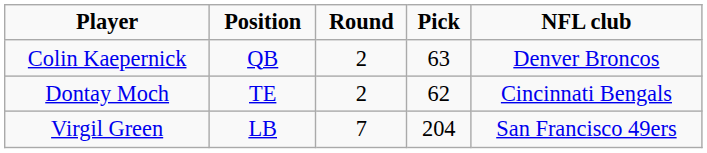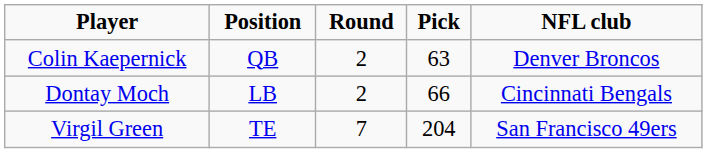(263, 93) TE -> (263, 93) LB
(439, 93) 62 -> (439, 93) 66
(263, 128) LB -> (263, 128) TE
